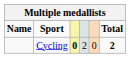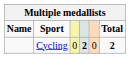(75, 45) bold -> (75, 45) normal
(84, 45) normal -> (84, 45) bold
